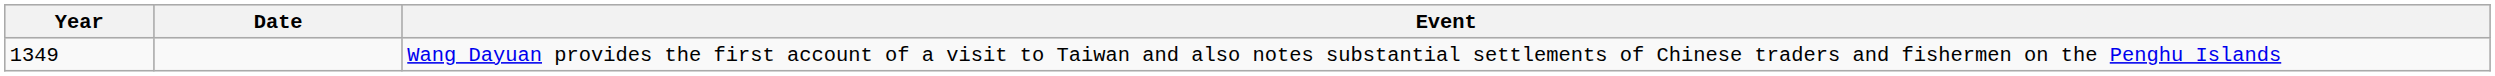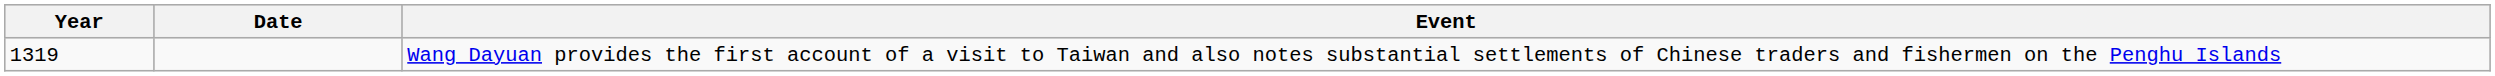(34, 55) 1349 -> (34, 55) 1319
